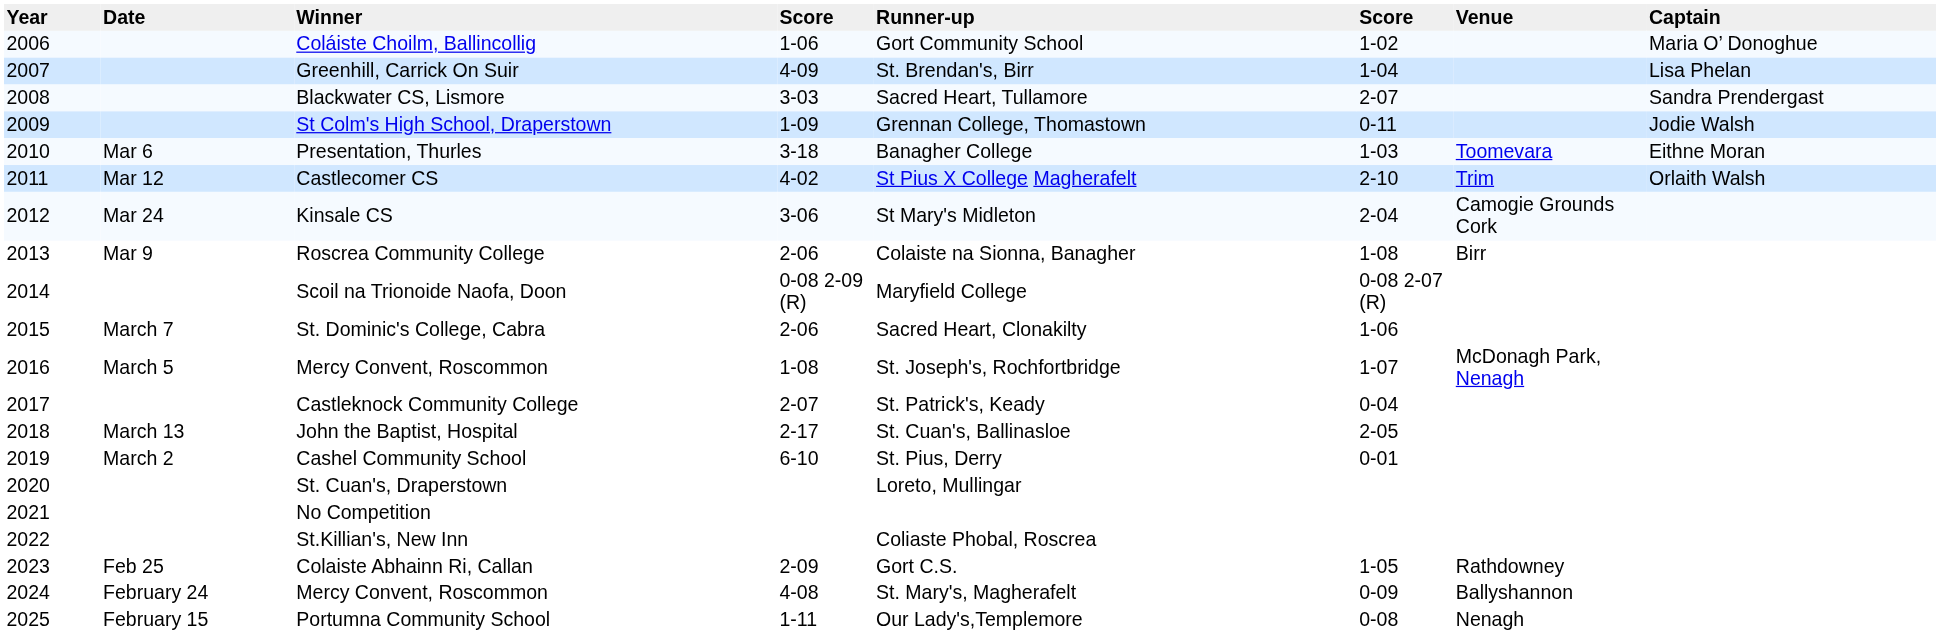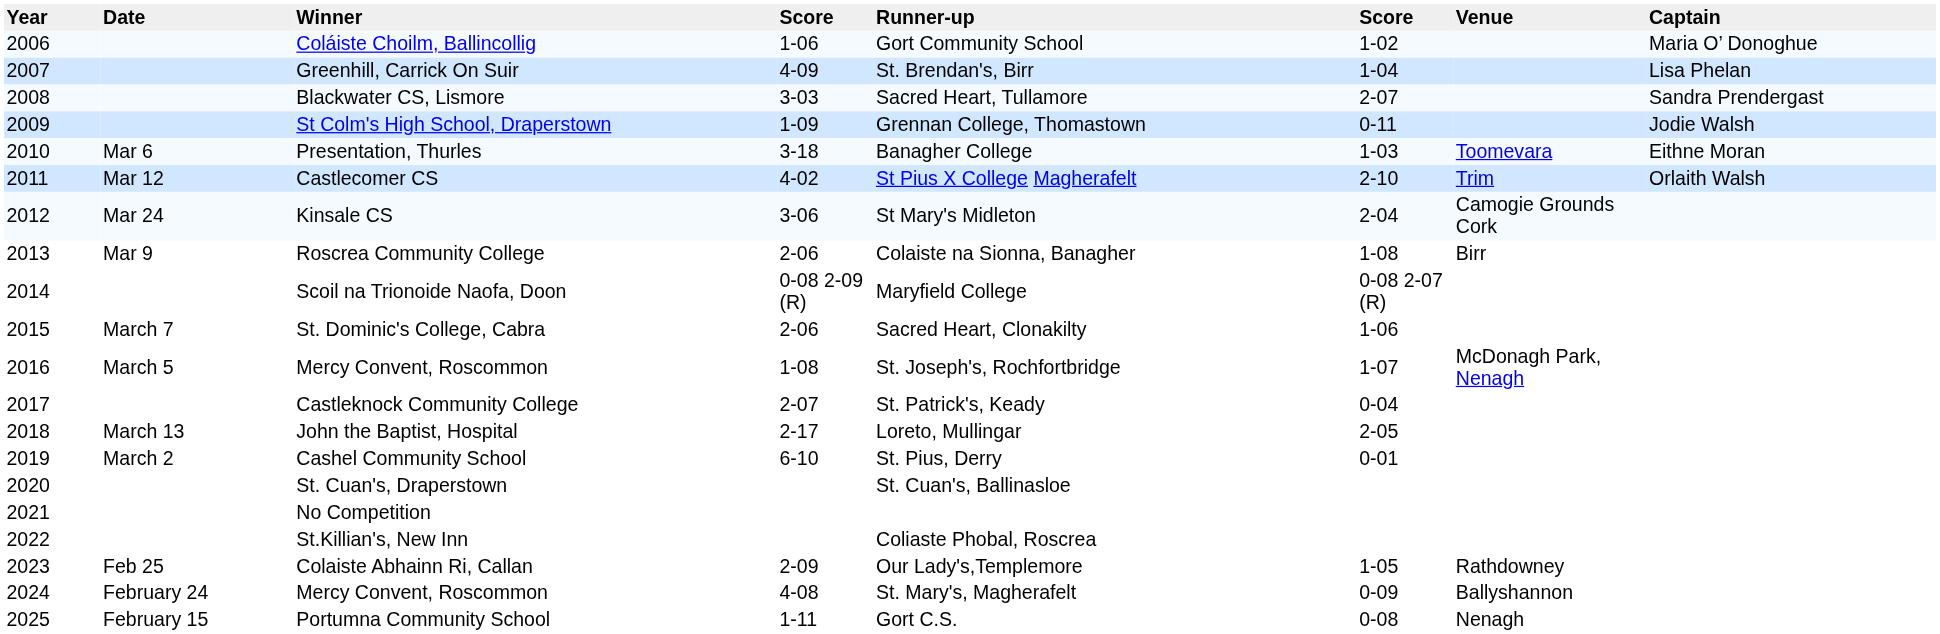(973, 432) St. Cuan's, Ballinasloe -> (949, 432) Loreto, Mullingar
(949, 485) Loreto, Mullingar -> (973, 485) St. Cuan's, Ballinasloe
(917, 566) Gort C.S. -> (979, 566) Our Lady's,Templemore
(979, 619) Our Lady's,Templemore -> (917, 619) Gort C.S.
